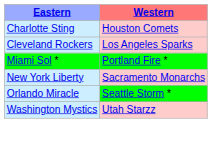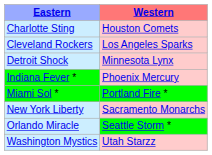+ row: (37, 61)
+ row: (41, 77)
